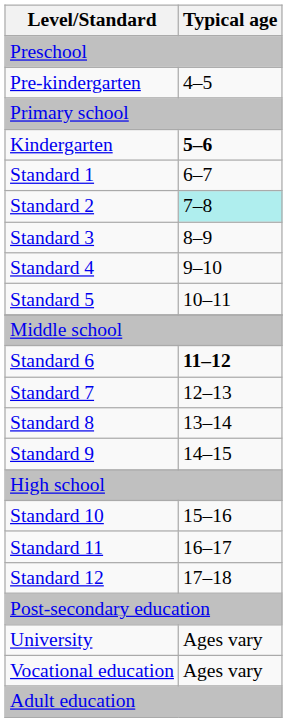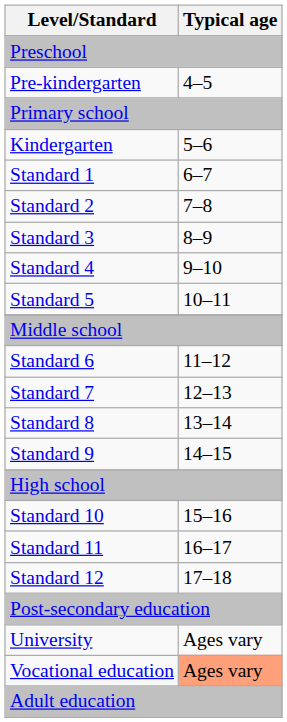(198, 144) bold -> (198, 144) normal
(198, 206) paleturquoise background -> (198, 206) no background
(207, 361) bold -> (207, 361) normal
(223, 670) no background -> (223, 670) lightsalmon background
